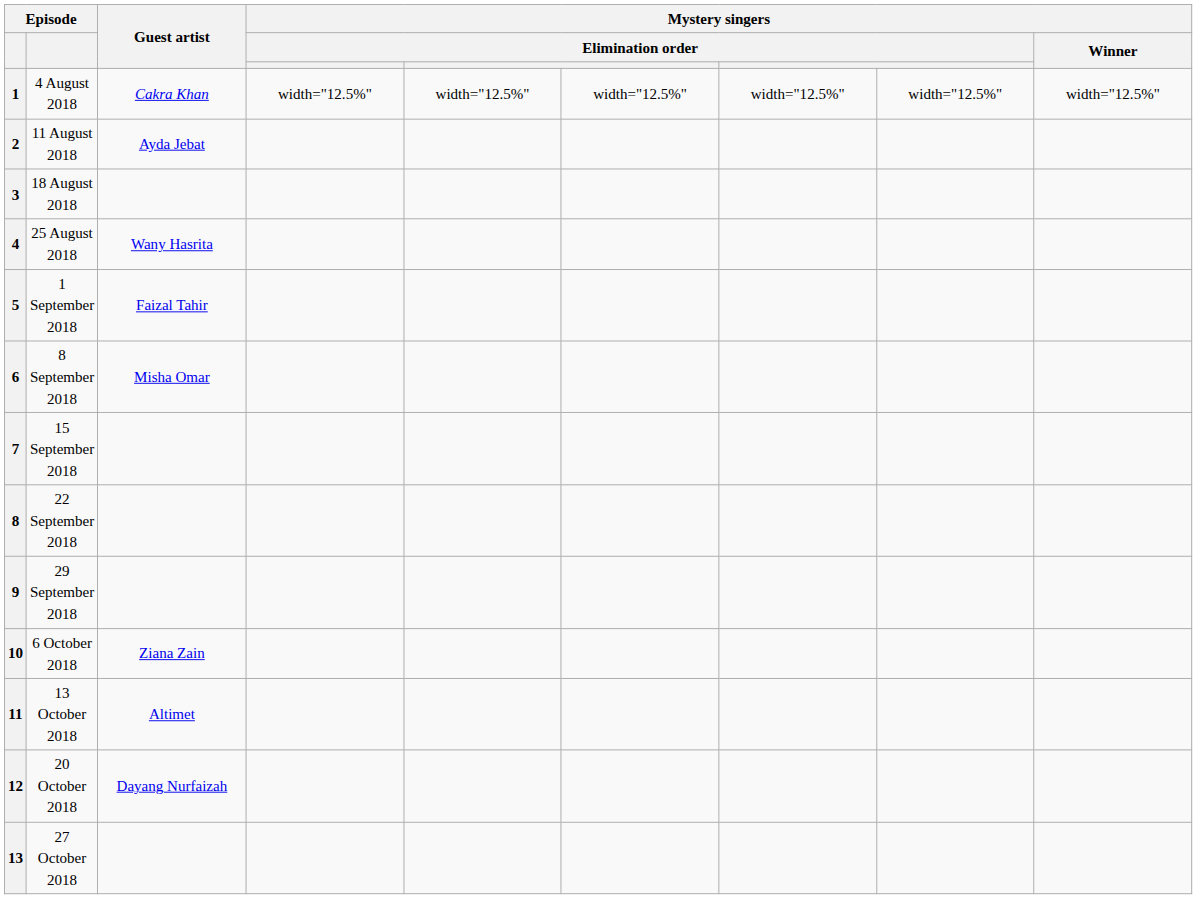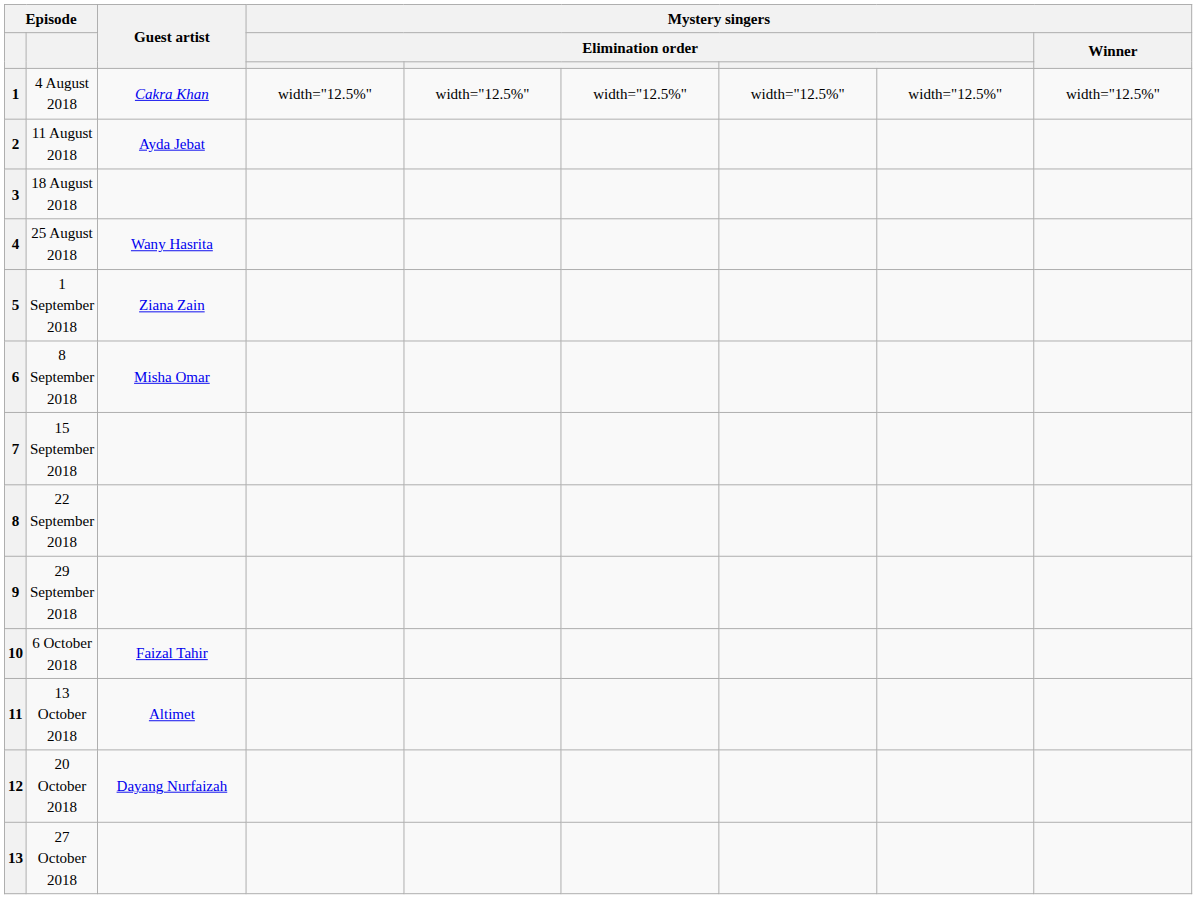(172, 305) Faizal Tahir -> (172, 305) Ziana Zain
(172, 653) Ziana Zain -> (172, 653) Faizal Tahir
